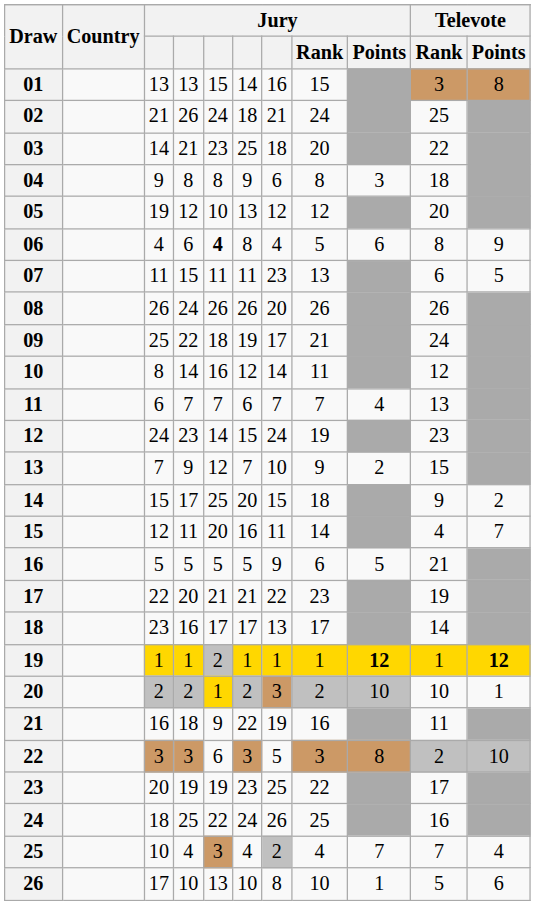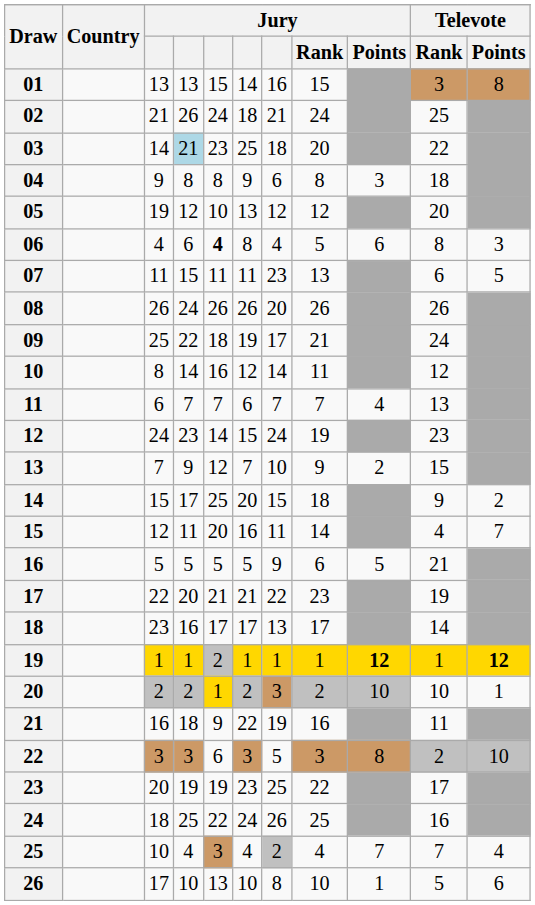(188, 148) no background -> (188, 148) lightblue background
(499, 244) 9 -> (499, 244) 3
